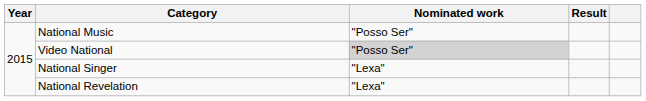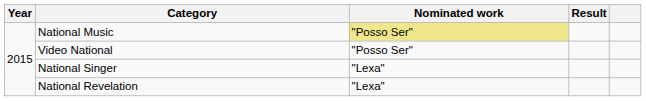(382, 31) no background -> (382, 31) khaki background
(382, 50) lightgrey background -> (382, 50) no background
